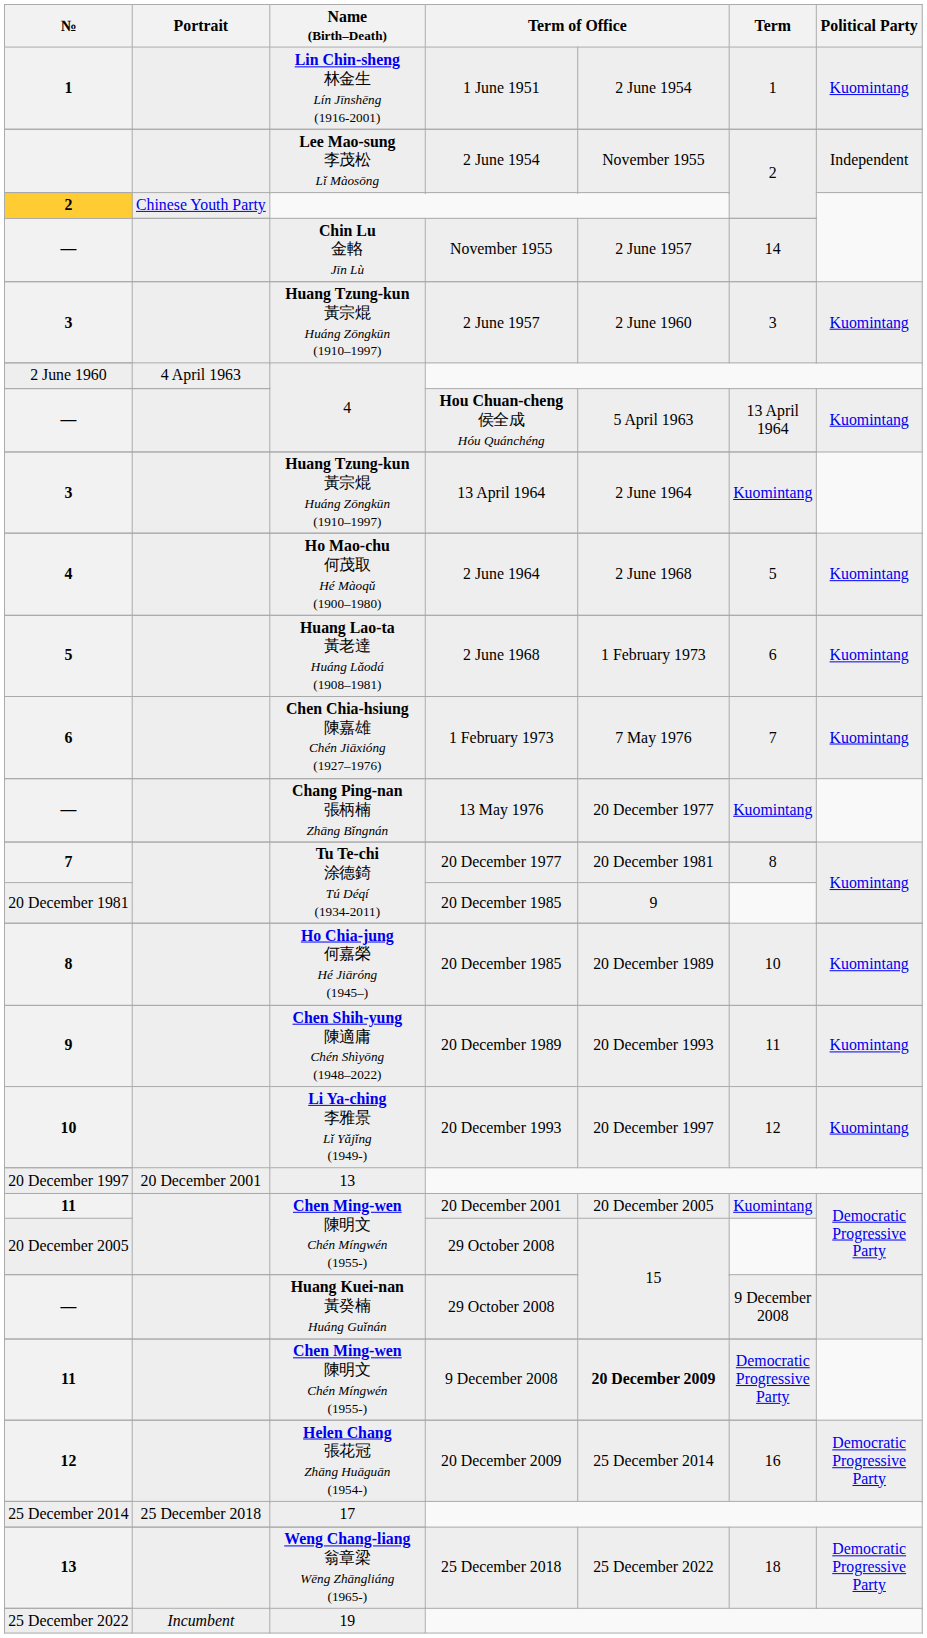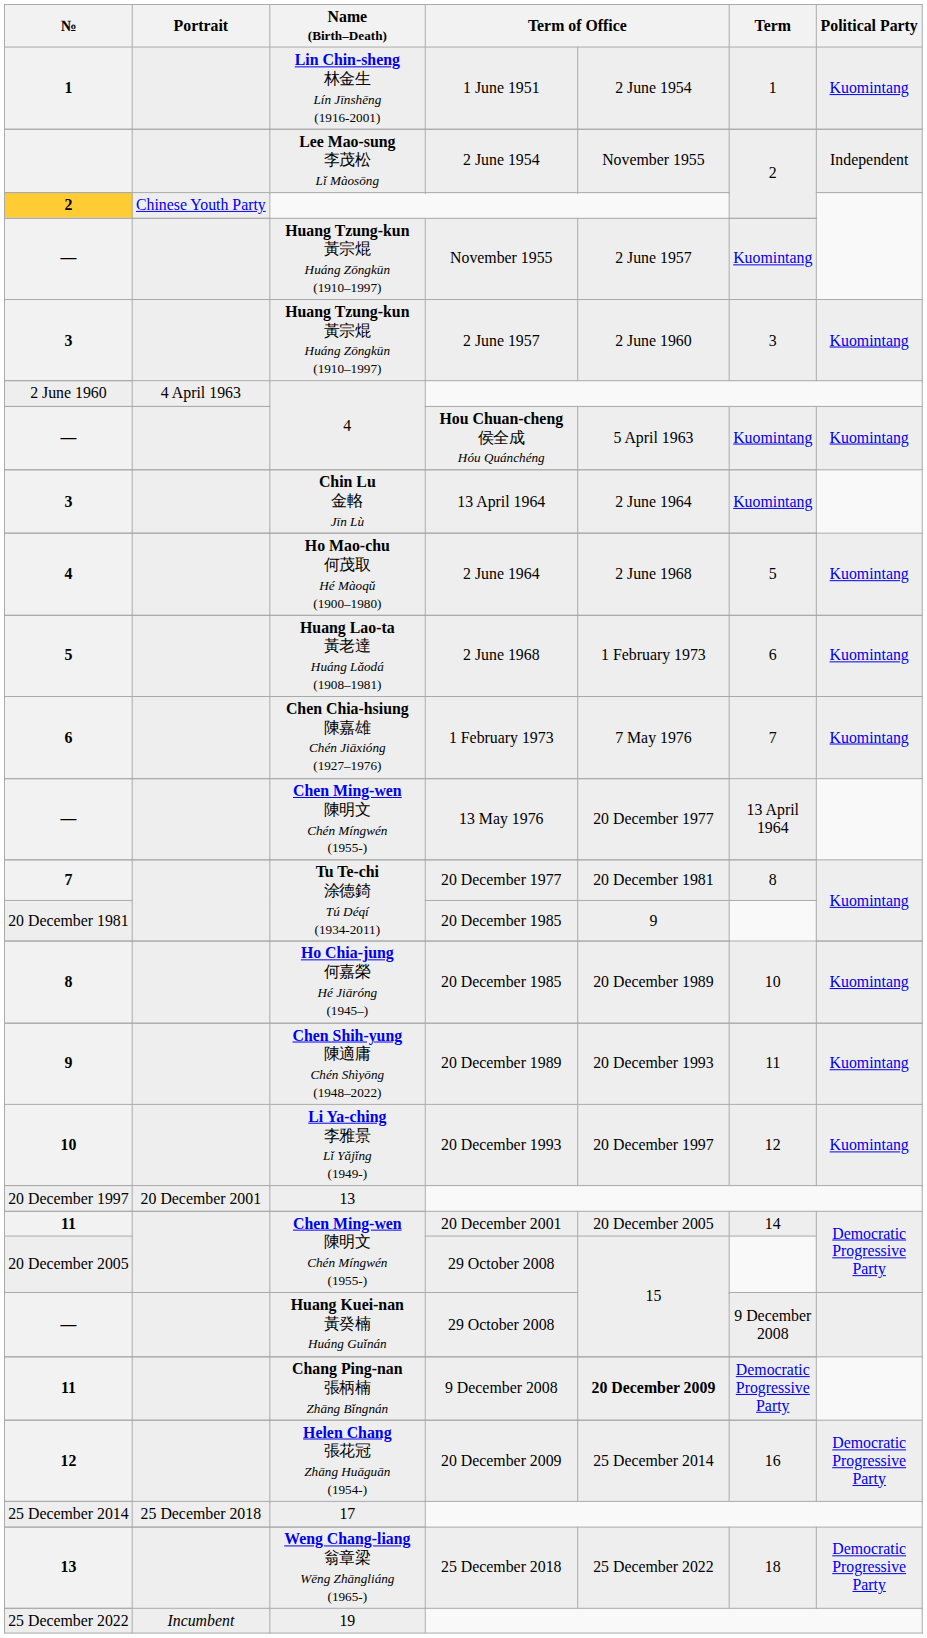(347, 249) Chin Lu 金輅 Jīn Lù -> (347, 258) Huang Tzung-kun 黃宗焜 Huáng Zōngkūn (1910–1997)
(773, 249) 14 -> (773, 258) Kuomintang
(773, 420) 13 April 1964 -> (773, 437) Kuomintang
(347, 492) Huang Tzung-kun 黃宗焜 Huáng Zōngkūn (1910–1997) -> (347, 501) Chin Lu 金輅 Jīn Lù
(347, 810) Chang Ping-nan 張柄楠 Zhāng Bǐngnán -> (347, 818) Chen Ming-wen 陳明文 Chén Míngwén (1955-)
(773, 810) Kuomintang -> (773, 818) 13 April 1964
(773, 1205) Kuomintang -> (773, 1223) 14
(347, 1379) Chen Ming-wen 陳明文 Chén Míngwén (1955-) -> (347, 1388) Chang Ping-nan 張柄楠 Zhāng Bǐngnán
